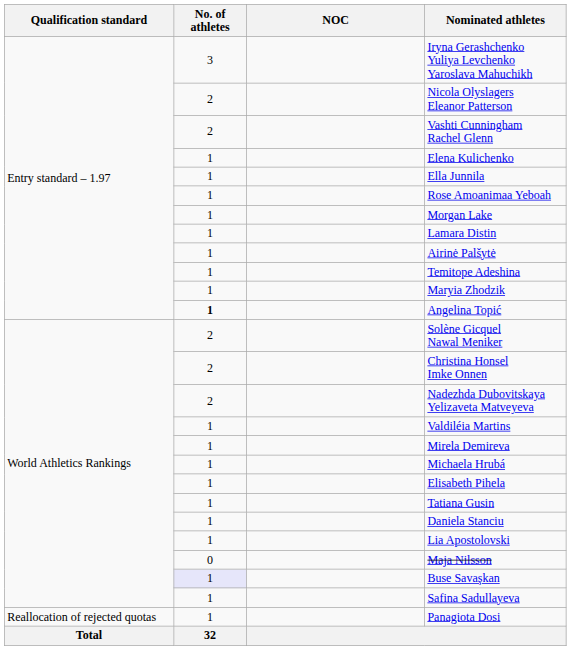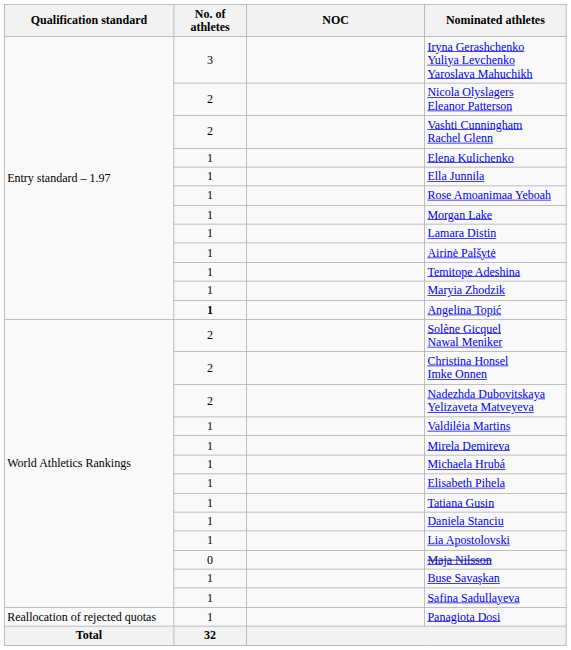(210, 578) lavender background -> (210, 578) no background
